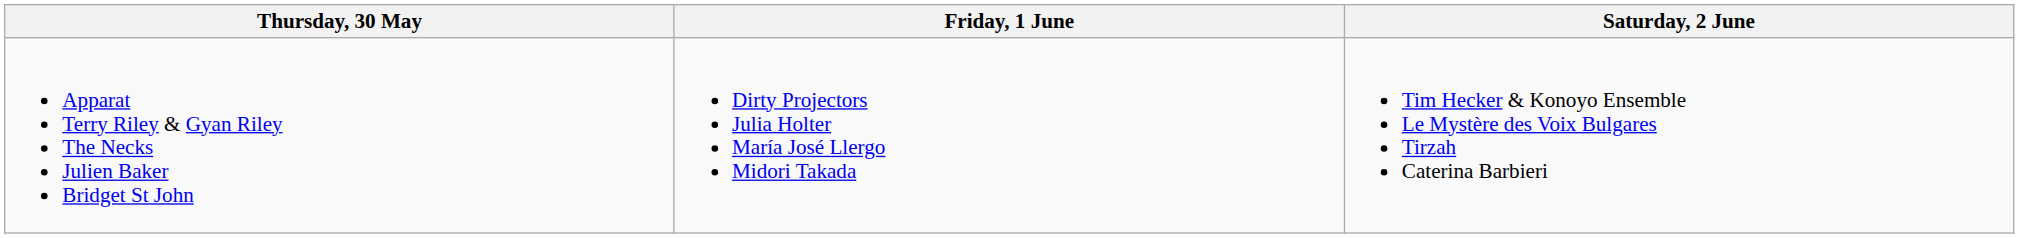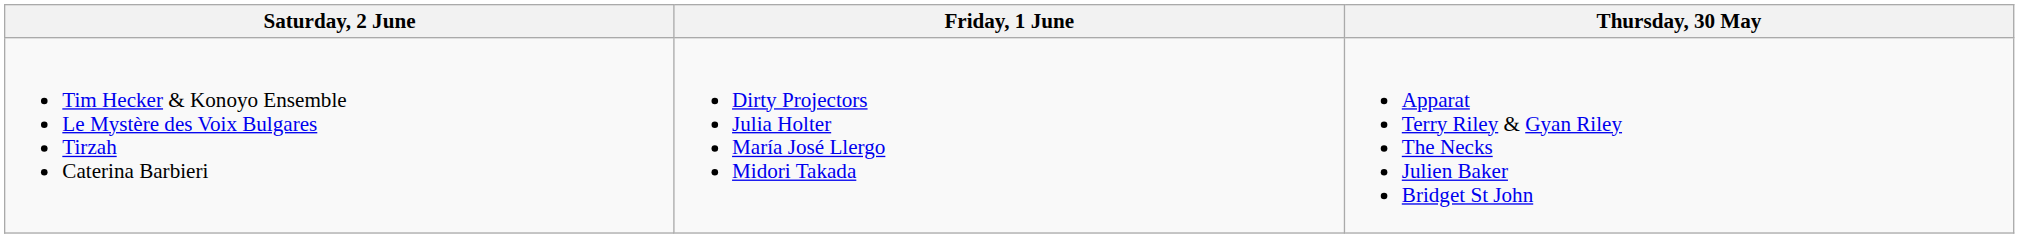columns swapped: (340, 21) <-> (1679, 21)
